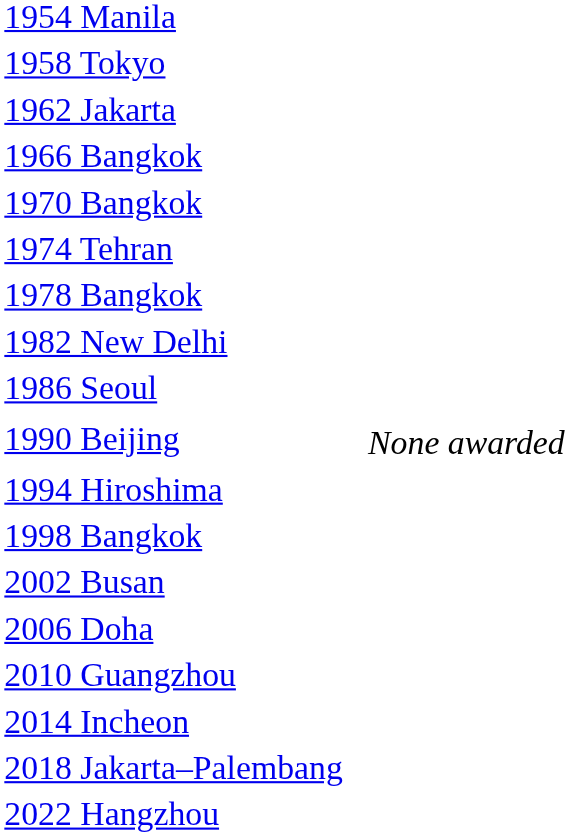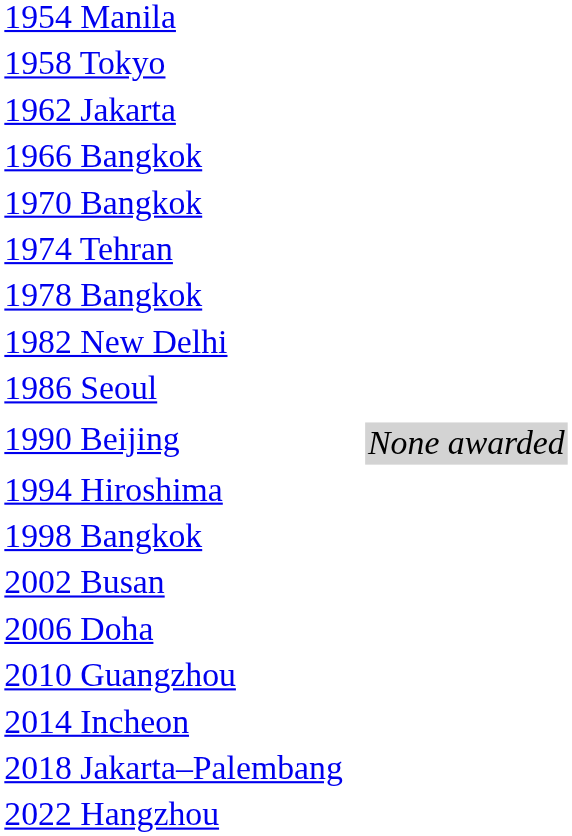(466, 442) no background -> (466, 442) lightgrey background
